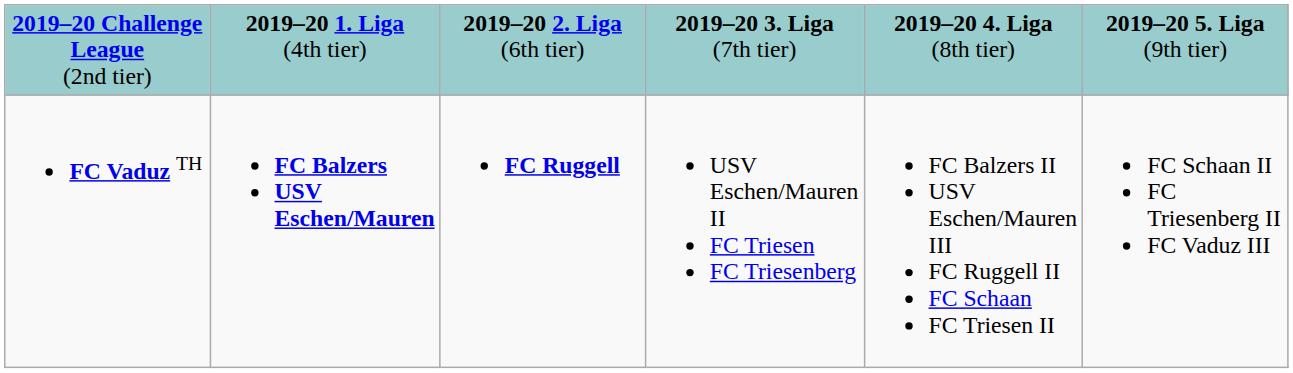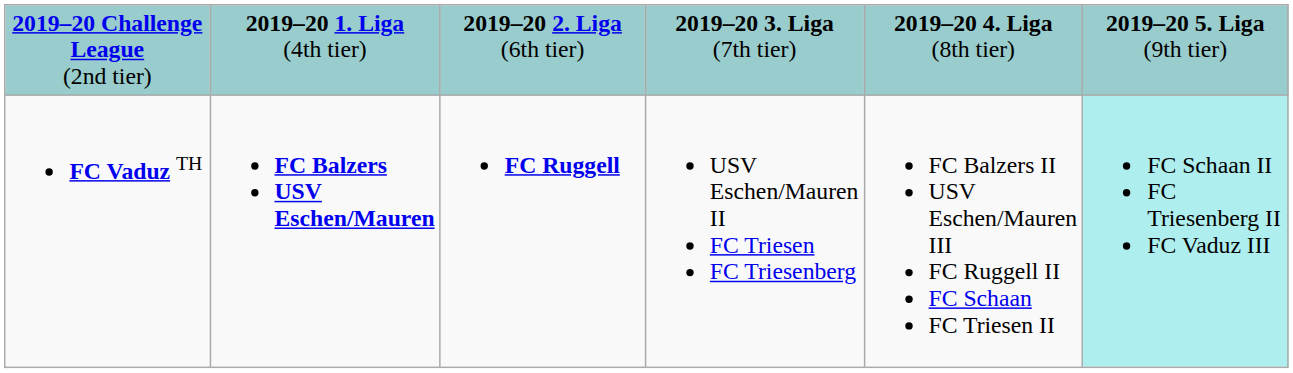(1185, 205) no background -> (1185, 205) paleturquoise background
